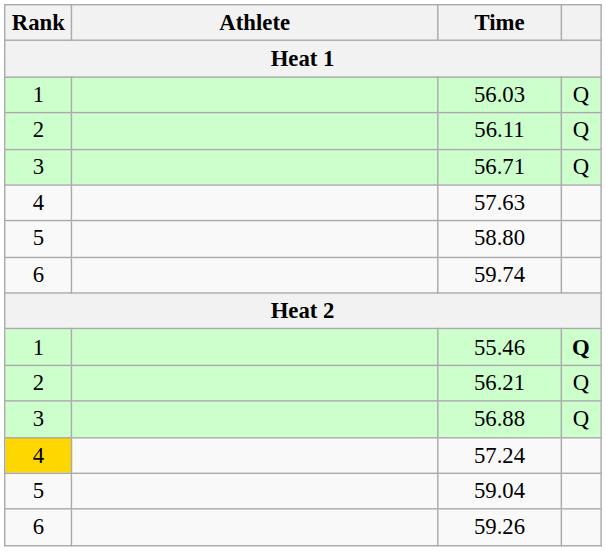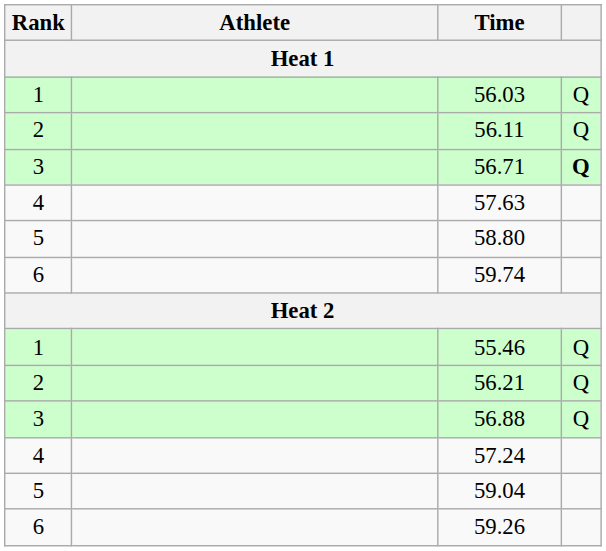(581, 166) normal -> (581, 166) bold
(581, 346) bold -> (581, 346) normal
(38, 454) gold background -> (38, 454) no background
